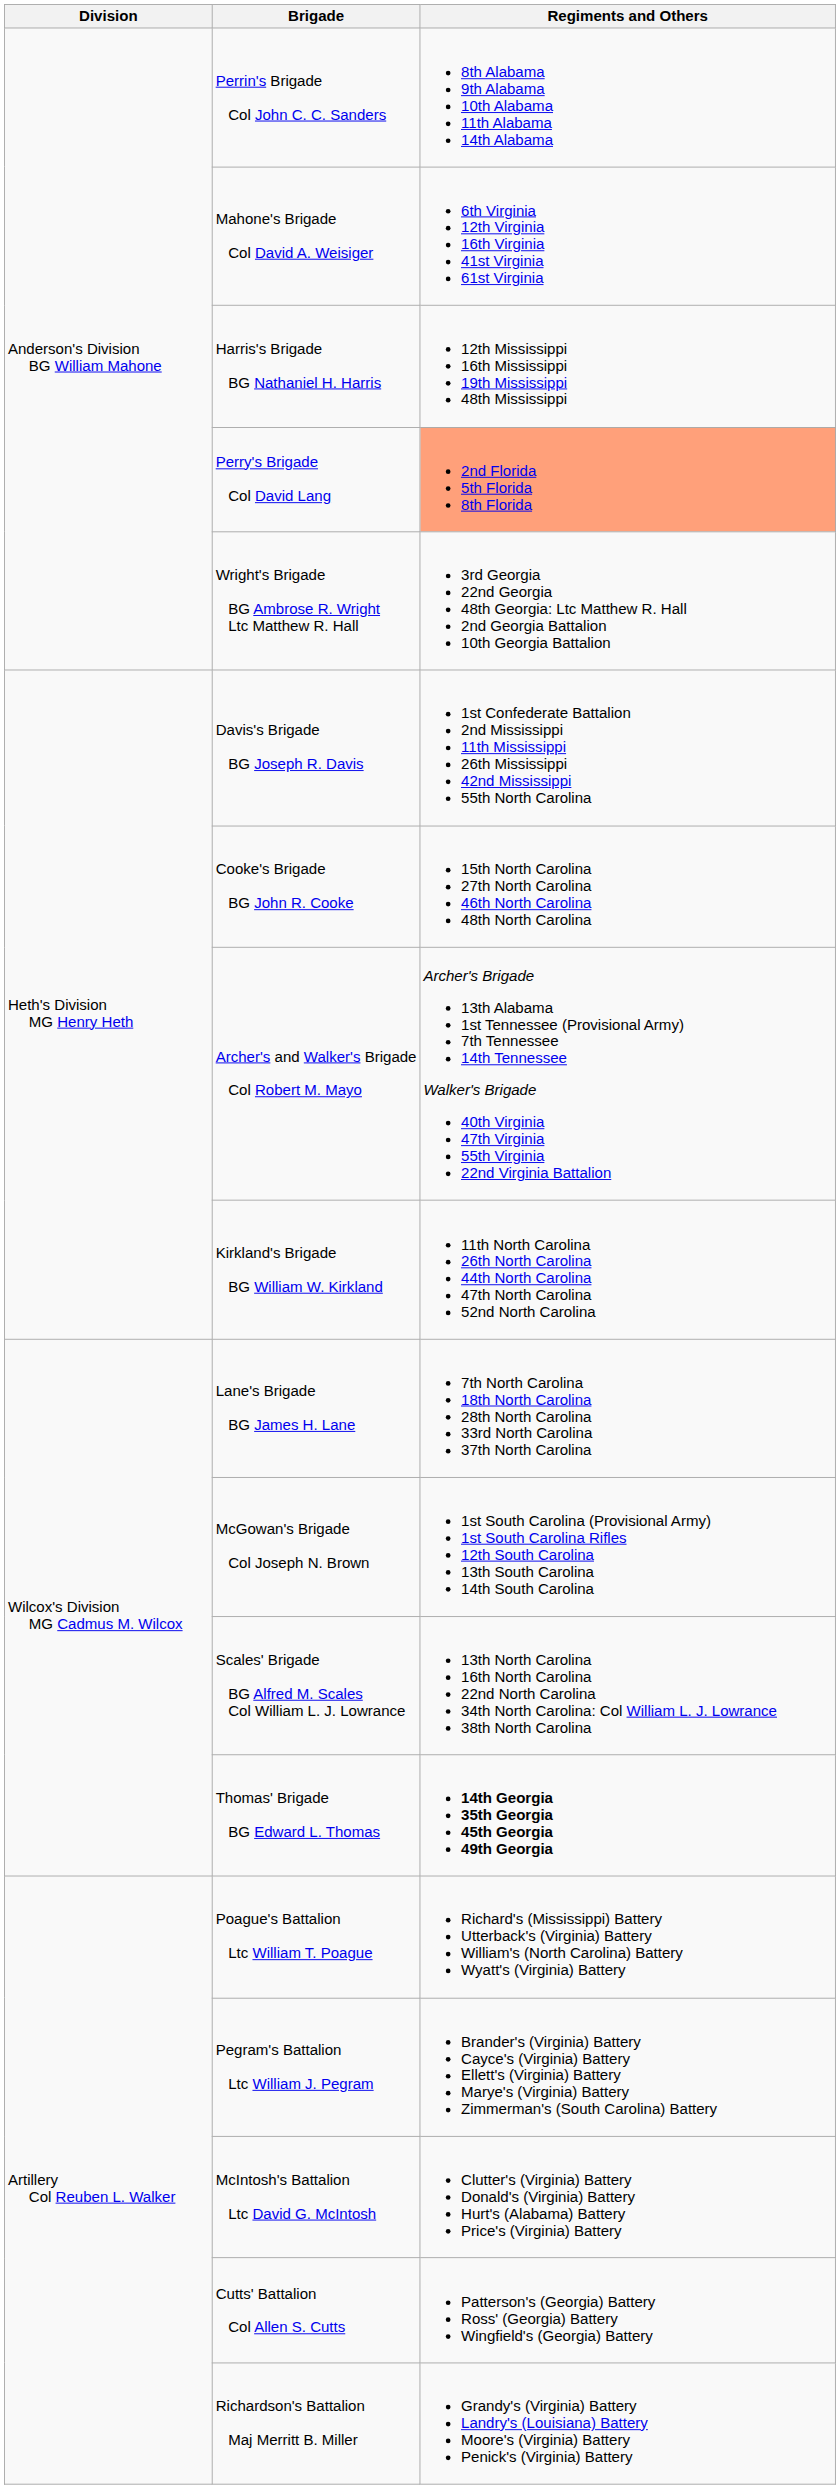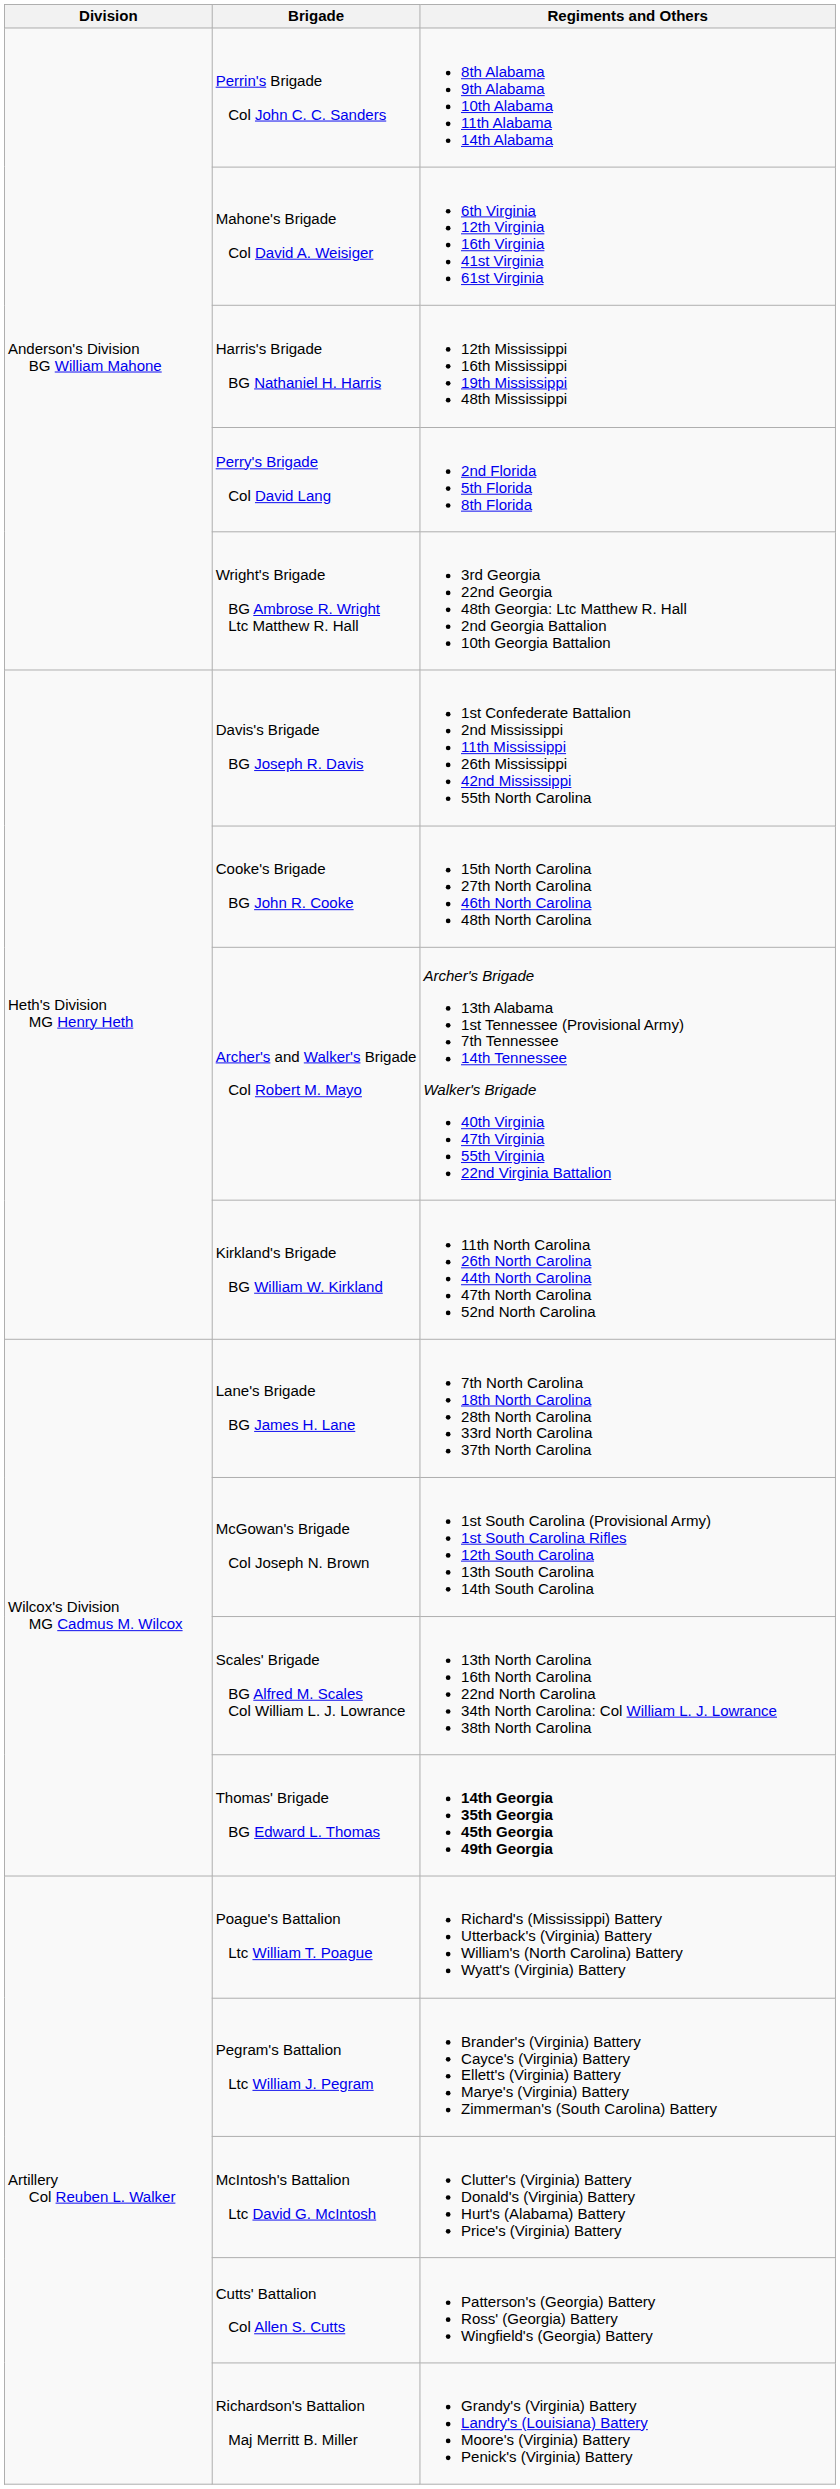(628, 488) lightsalmon background -> (628, 488) no background
